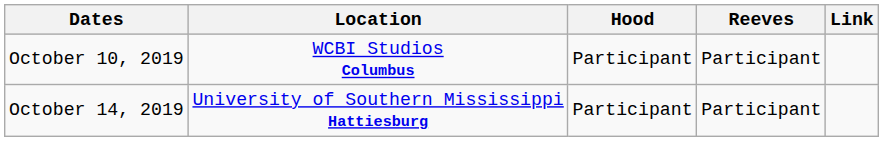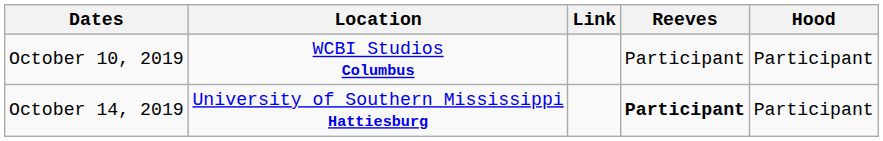columns swapped: (633, 20) <-> (852, 20)
(761, 110) normal -> (685, 110) bold
